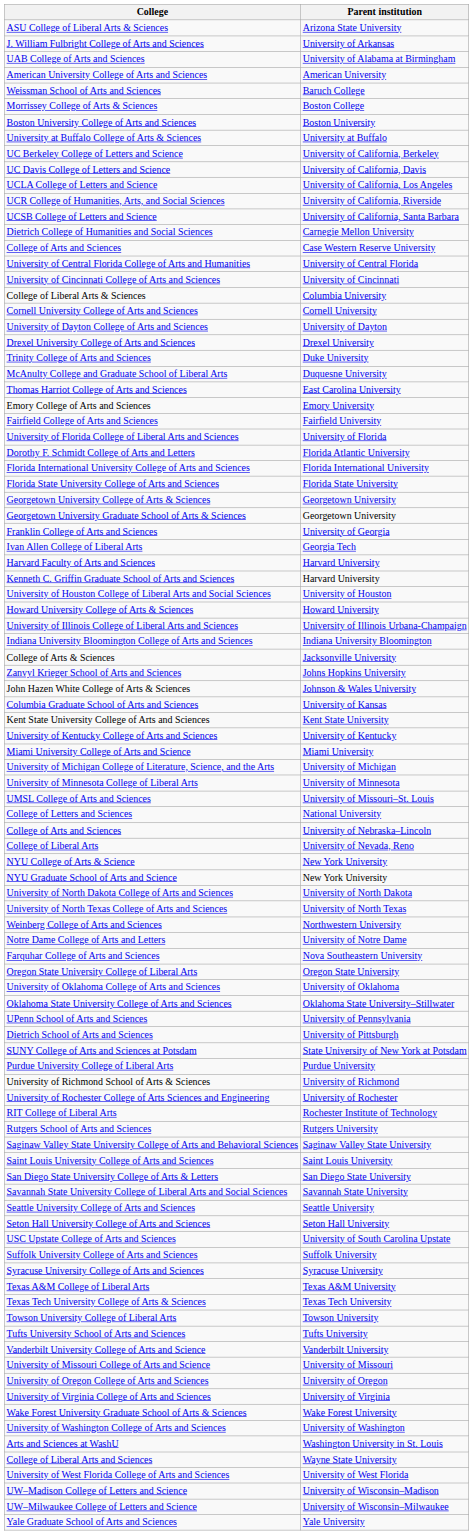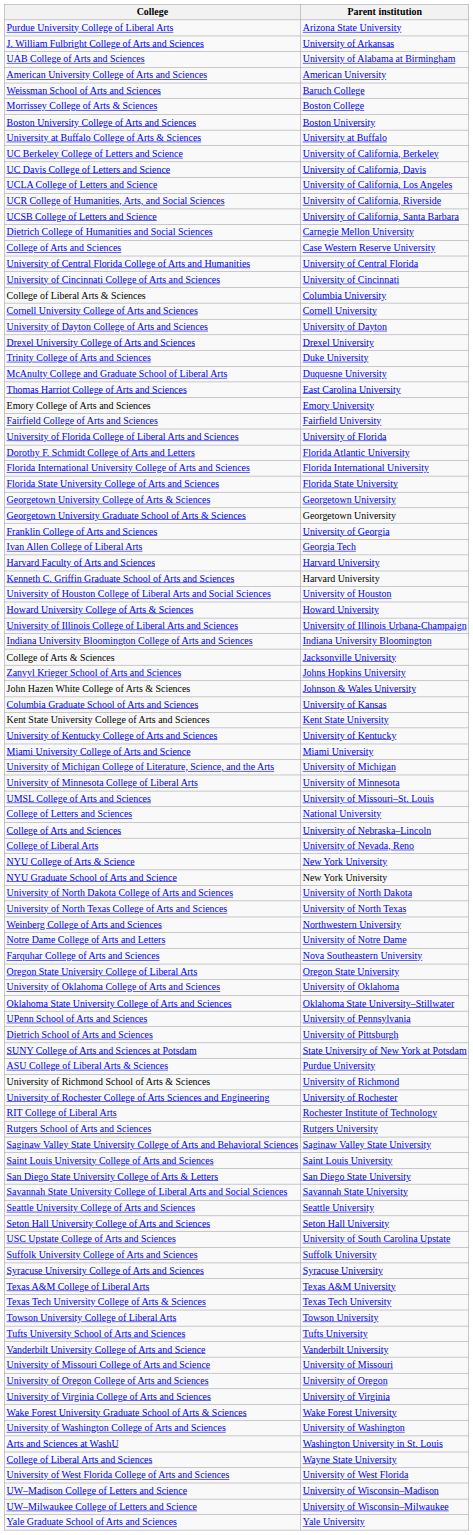(87, 28) ASU College of Liberal Arts & Sciences -> (90, 28) Purdue University College of Liberal Arts
(90, 1066) Purdue University College of Liberal Arts -> (87, 1066) ASU College of Liberal Arts & Sciences
